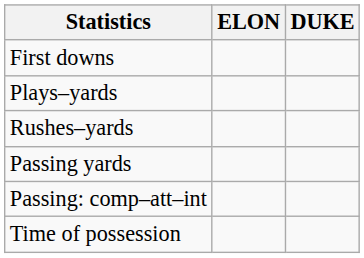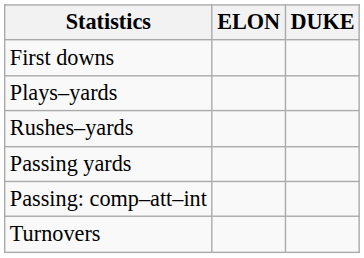+ row: (55, 234)
- row: (95, 234)
